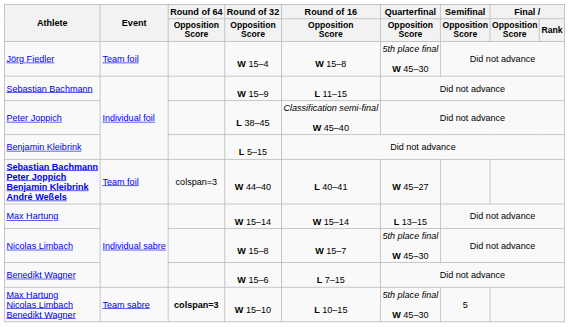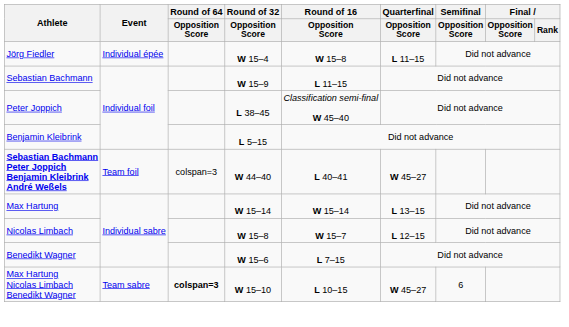(121, 59) Team foil -> (133, 54) Individual épée
(410, 59) 5th place final W 45–30 -> (408, 59) L 11–15
(410, 246) 5th place final W 45–30 -> (408, 236) L 12–15
(410, 305) 5th place final W 45–30 -> (408, 290) W 45–27
(465, 305) 5 -> (461, 285) 6
